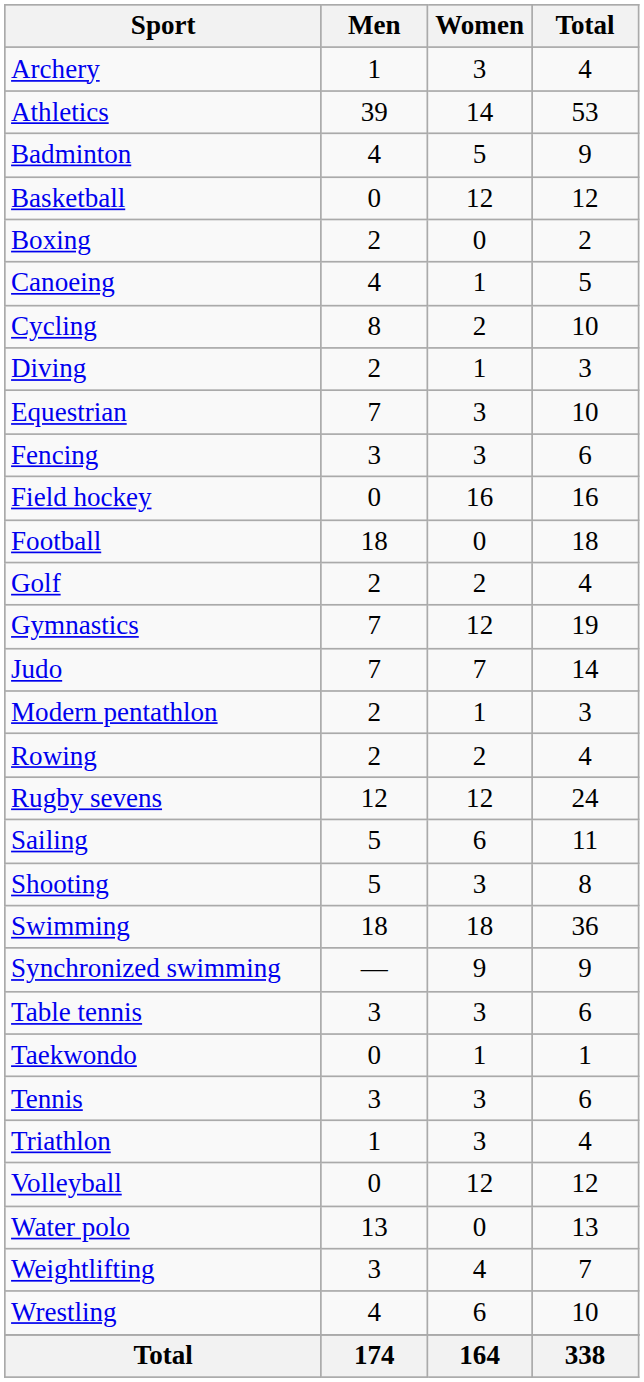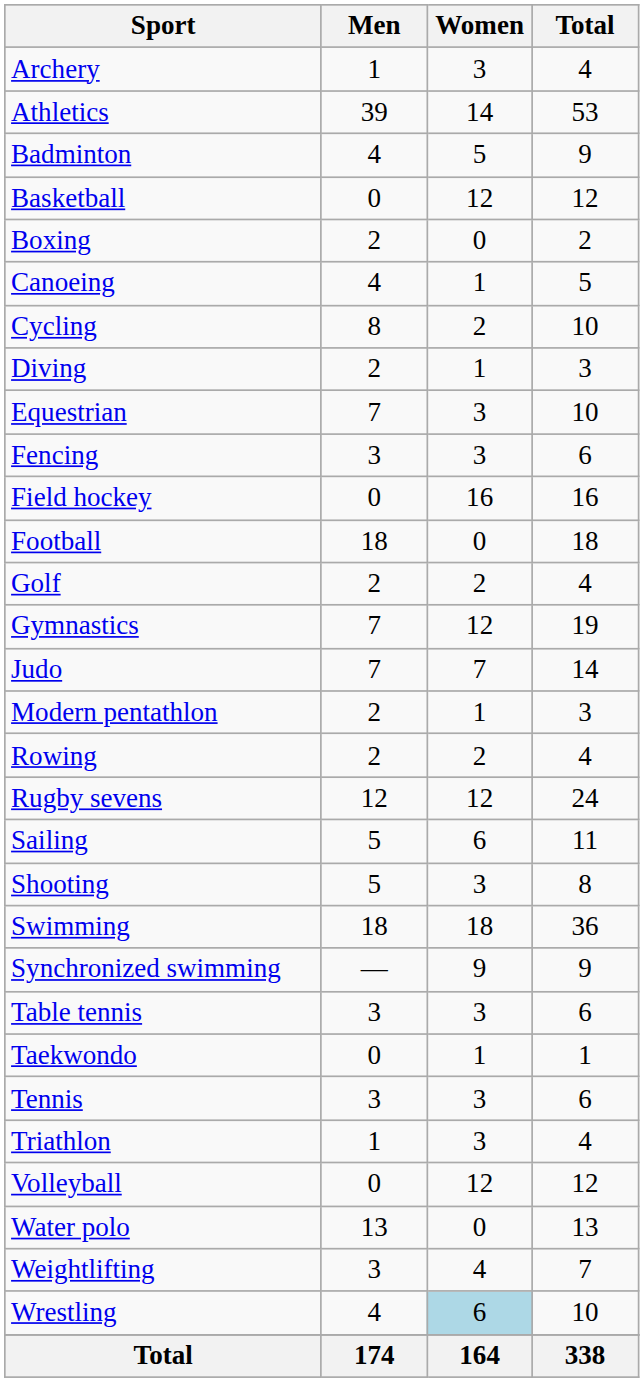(480, 1312) no background -> (480, 1312) lightblue background
